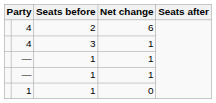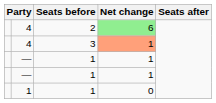(151, 28) no background -> (151, 28) lightgreen background
(151, 43) no background -> (151, 43) lightsalmon background
